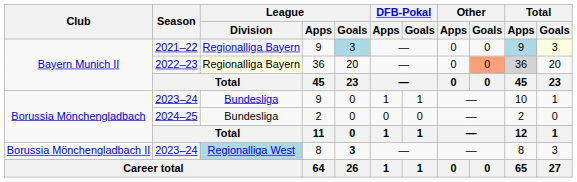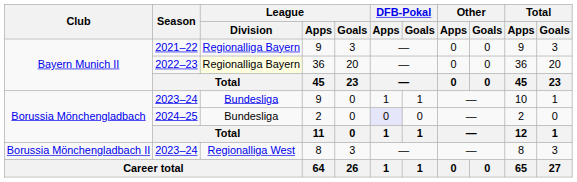(352, 47) lightblue background -> (352, 47) no background
(521, 47) lightblue background -> (521, 47) no background
(555, 47) lightyellow background -> (555, 47) no background
(487, 64) lightsalmon background -> (487, 64) no background
(521, 64) lightgrey background -> (521, 64) no background
(386, 116) no background -> (386, 116) lavender background
(251, 151) lightblue background -> (251, 151) no background
(352, 151) bold -> (352, 151) normal
